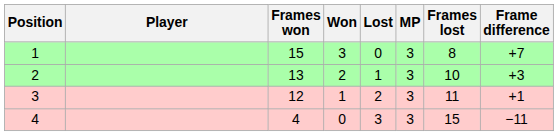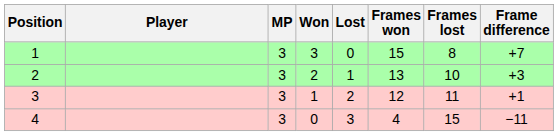columns swapped: (410, 23) <-> (296, 23)
